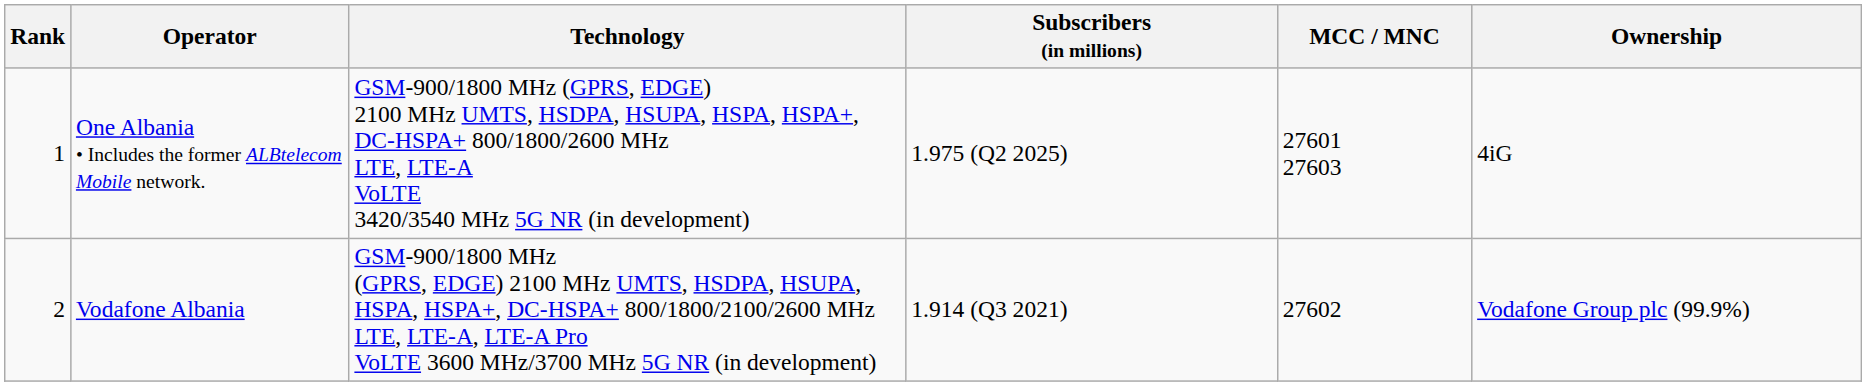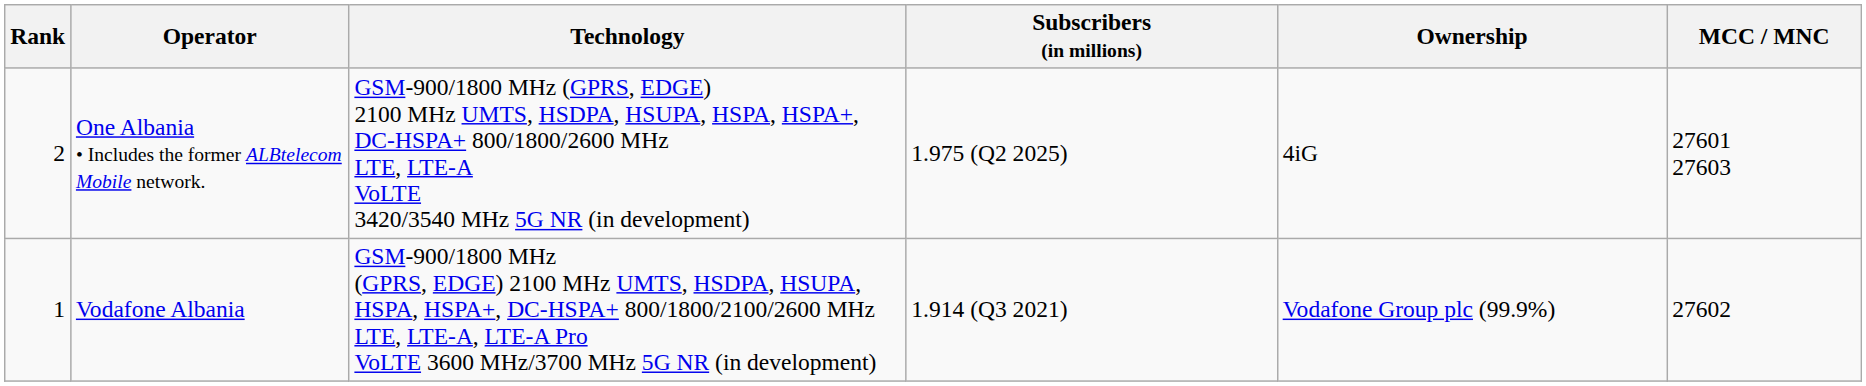columns swapped: (1667, 36) <-> (1374, 36)
(59, 153) 1 -> (59, 153) 2
(59, 309) 2 -> (59, 309) 1
